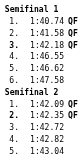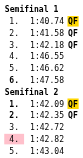(73, 21) no background -> (73, 21) gold background
(14, 45) bold -> (14, 45) normal
(14, 80) normal -> (14, 80) bold
(14, 104) normal -> (14, 104) bold
(73, 104) no background -> (73, 104) gold background
(14, 139) no background -> (14, 139) pink background
